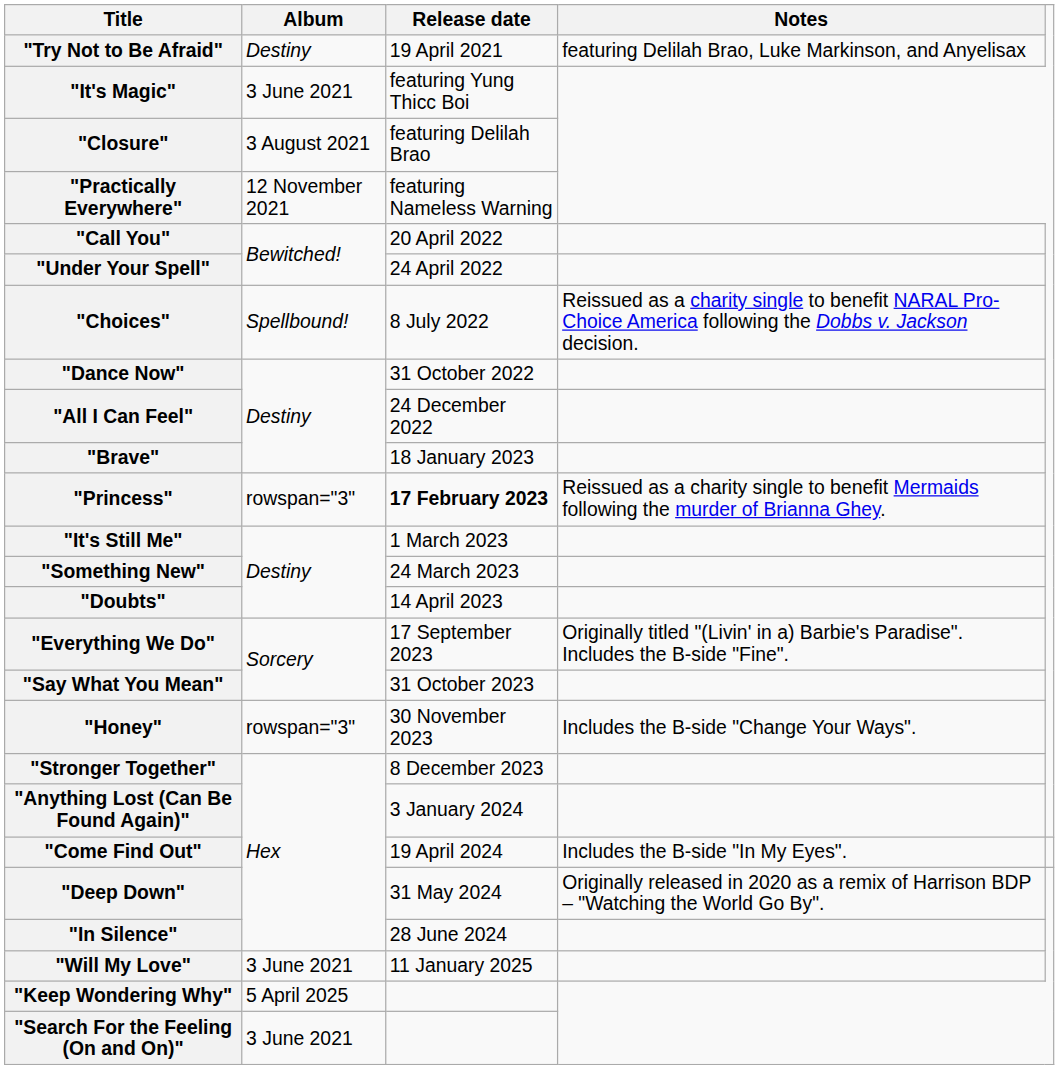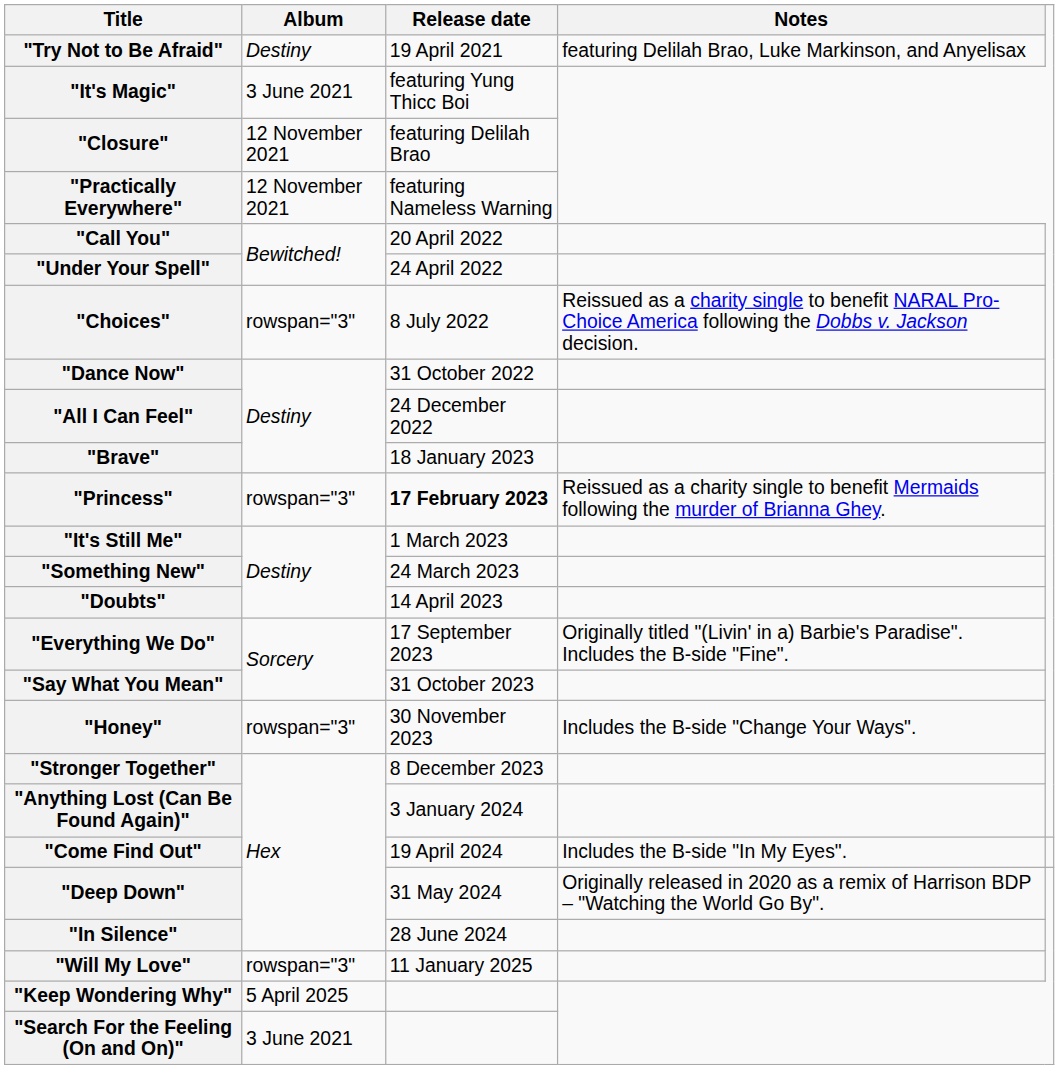(308, 144) 3 August 2021 -> (304, 144) 12 November 2021
(297, 321) Spellbound! -> (301, 321) rowspan="3"
(299, 965) 3 June 2021 -> (301, 965) rowspan="3"
